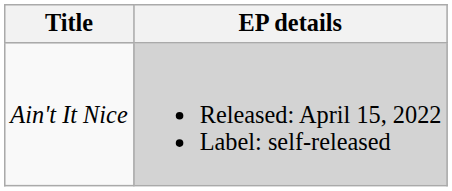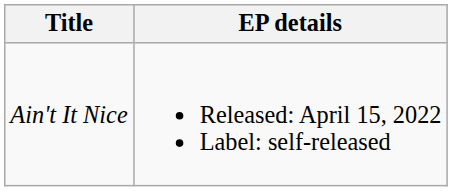(290, 128) lightgrey background -> (290, 128) no background
